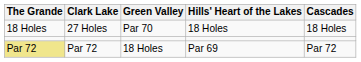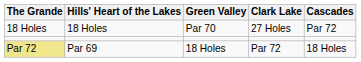columns swapped: (93, 12) <-> (245, 12)
(327, 28) 18 Holes -> (321, 28) Par 72
(321, 49) Par 72 -> (327, 49) 18 Holes
